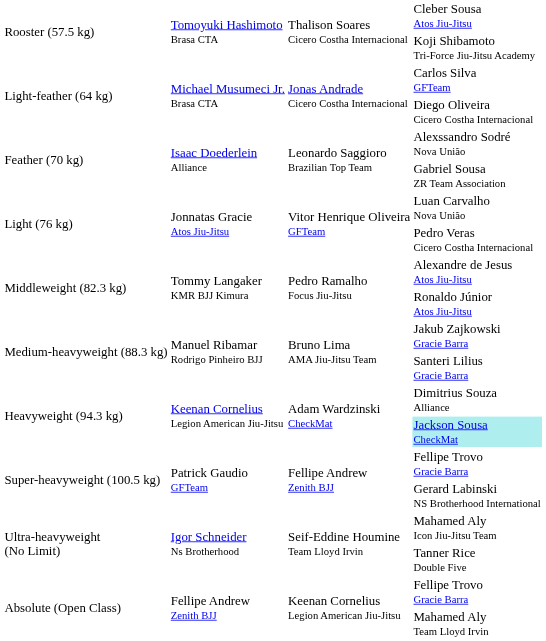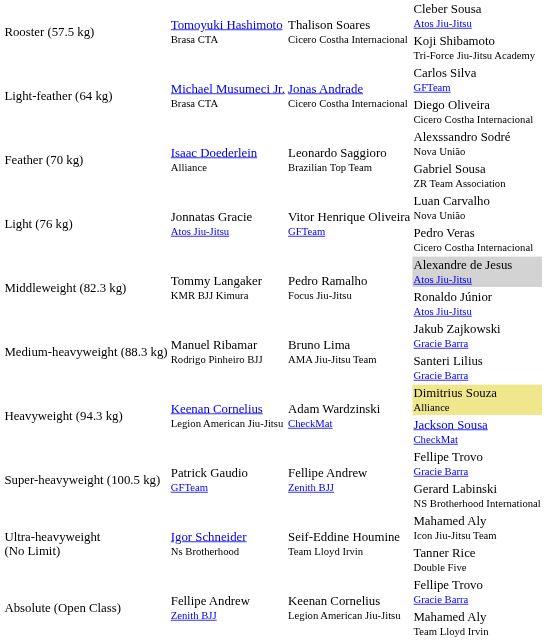(463, 271) no background -> (463, 271) lightgrey background
(455, 399) no background -> (455, 399) khaki background
(451, 431) paleturquoise background -> (451, 431) no background
